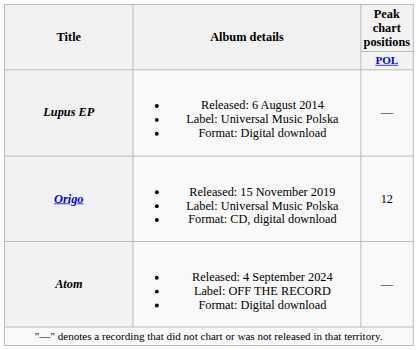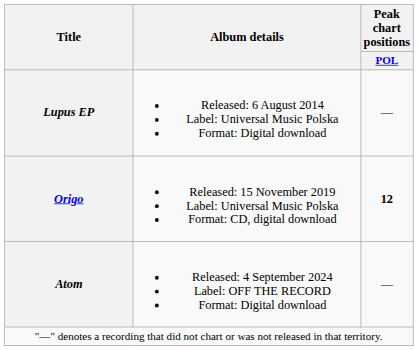(387, 198) normal -> (387, 198) bold
